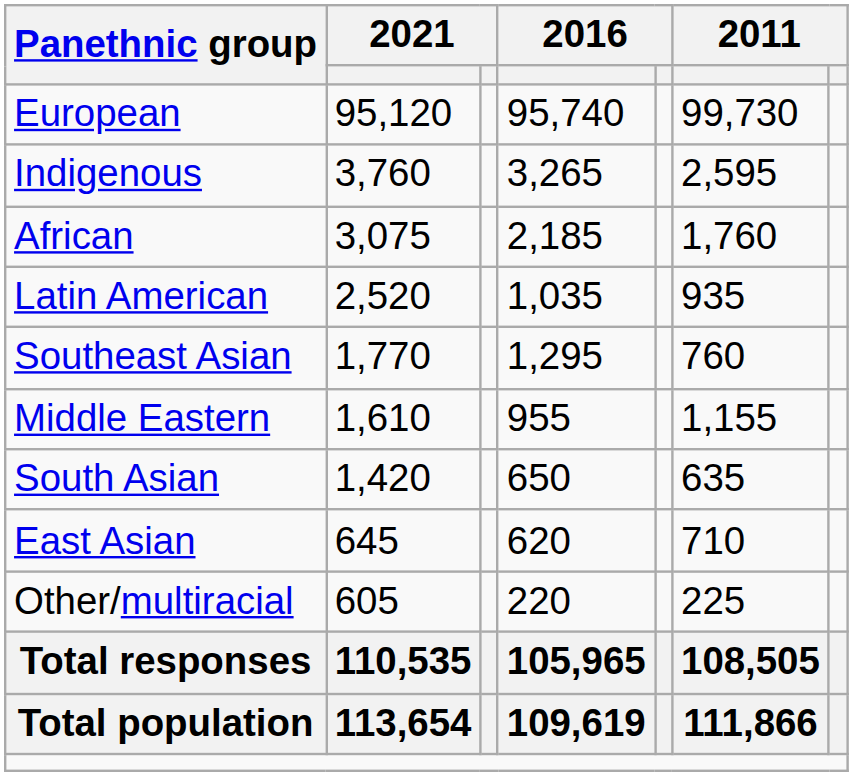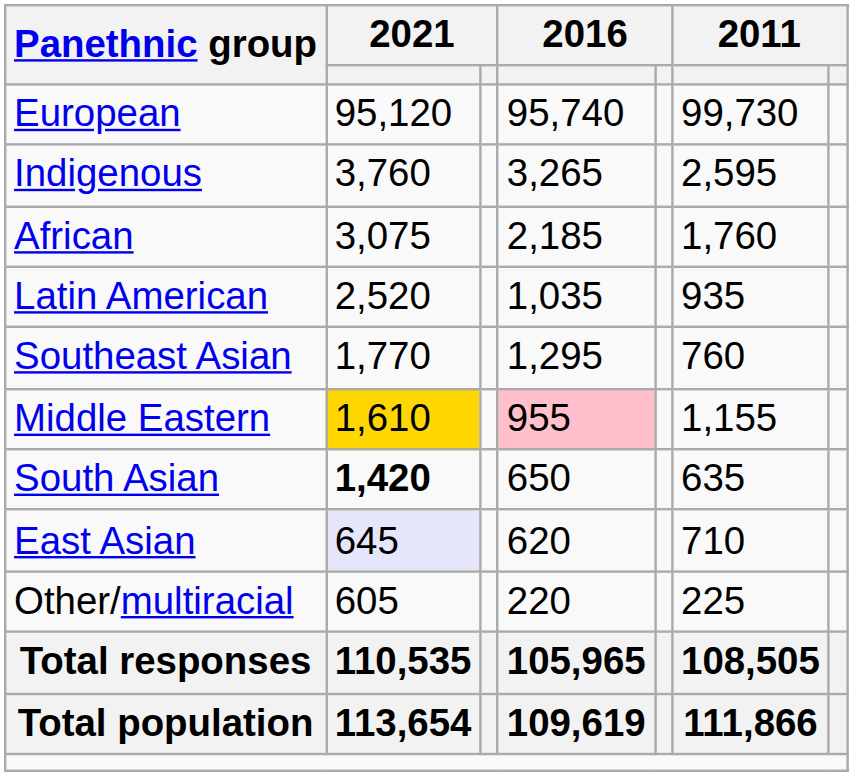(383, 418) no background -> (383, 418) gold background
(539, 418) no background -> (539, 418) pink background
(383, 478) normal -> (383, 478) bold
(367, 539) no background -> (367, 539) lavender background
